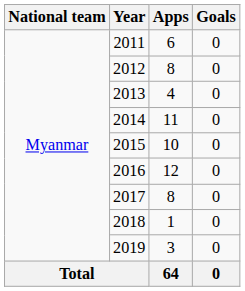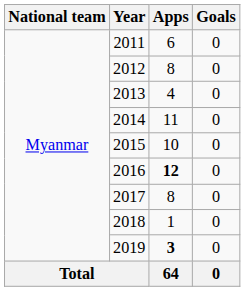(171, 171) normal -> (171, 171) bold
(171, 247) normal -> (171, 247) bold
